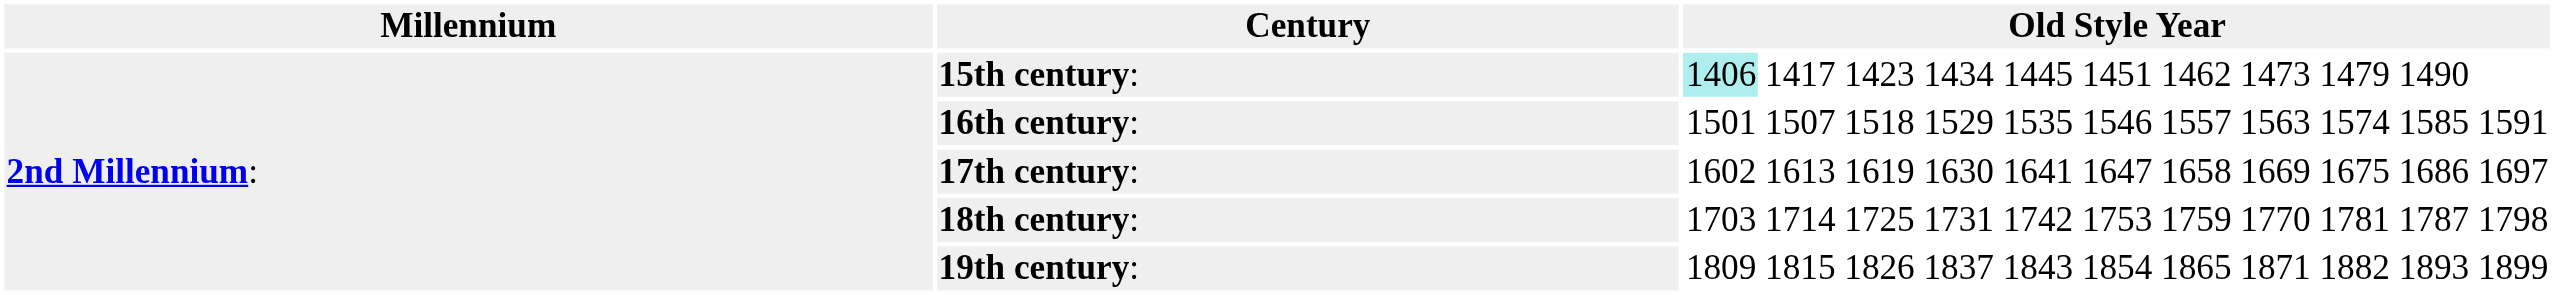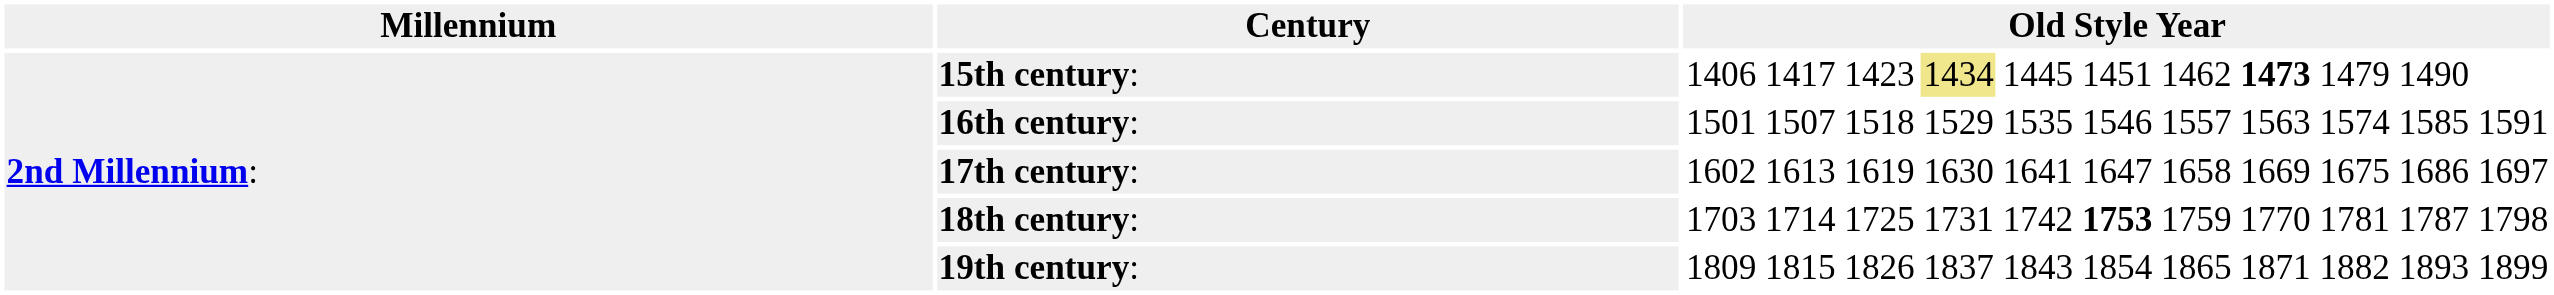(1721, 74) paleturquoise background -> (1721, 74) no background
(1959, 74) no background -> (1959, 74) khaki background
(2276, 74) normal -> (2276, 74) bold
(2117, 219) normal -> (2117, 219) bold
